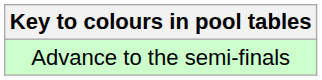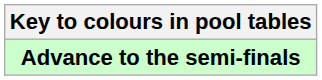(161, 57) normal -> (161, 57) bold
